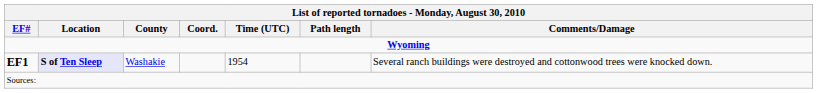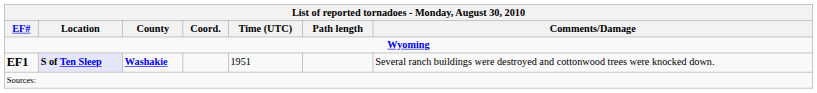(145, 62) normal -> (146, 62) bold
(238, 62) 1954 -> (241, 62) 1951
